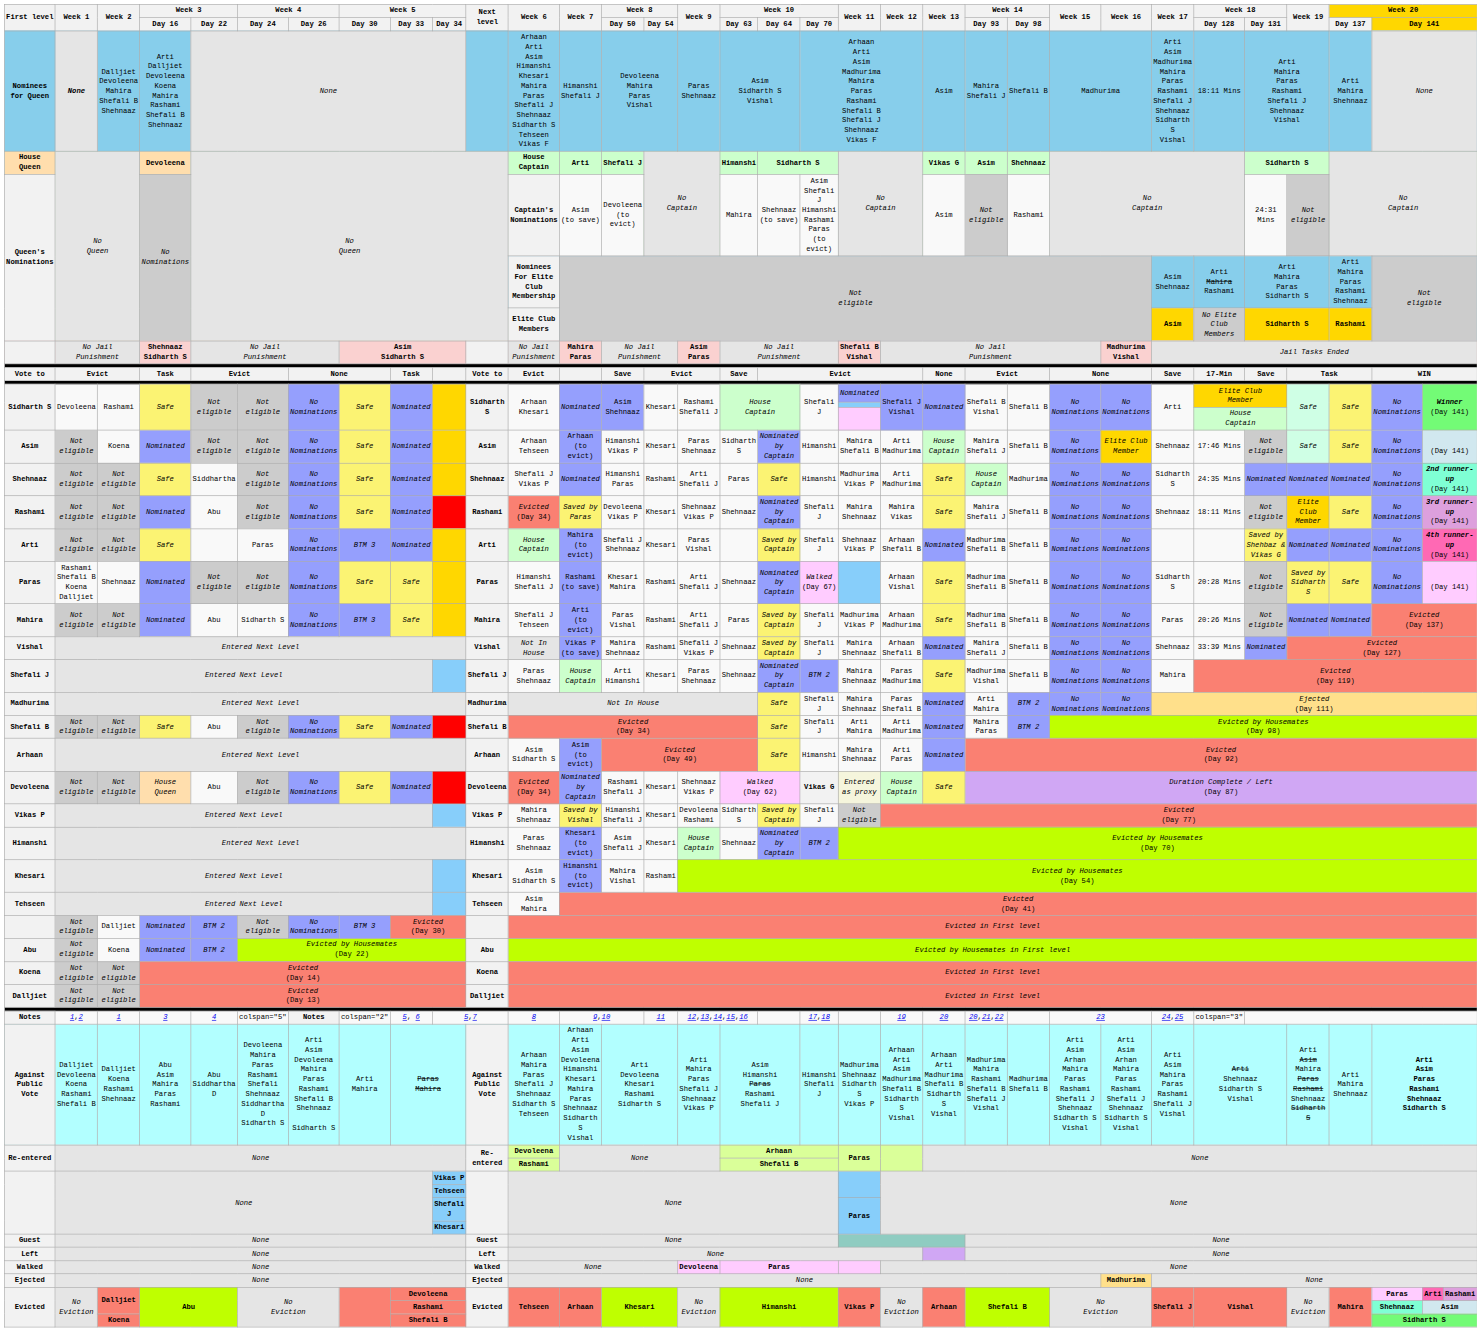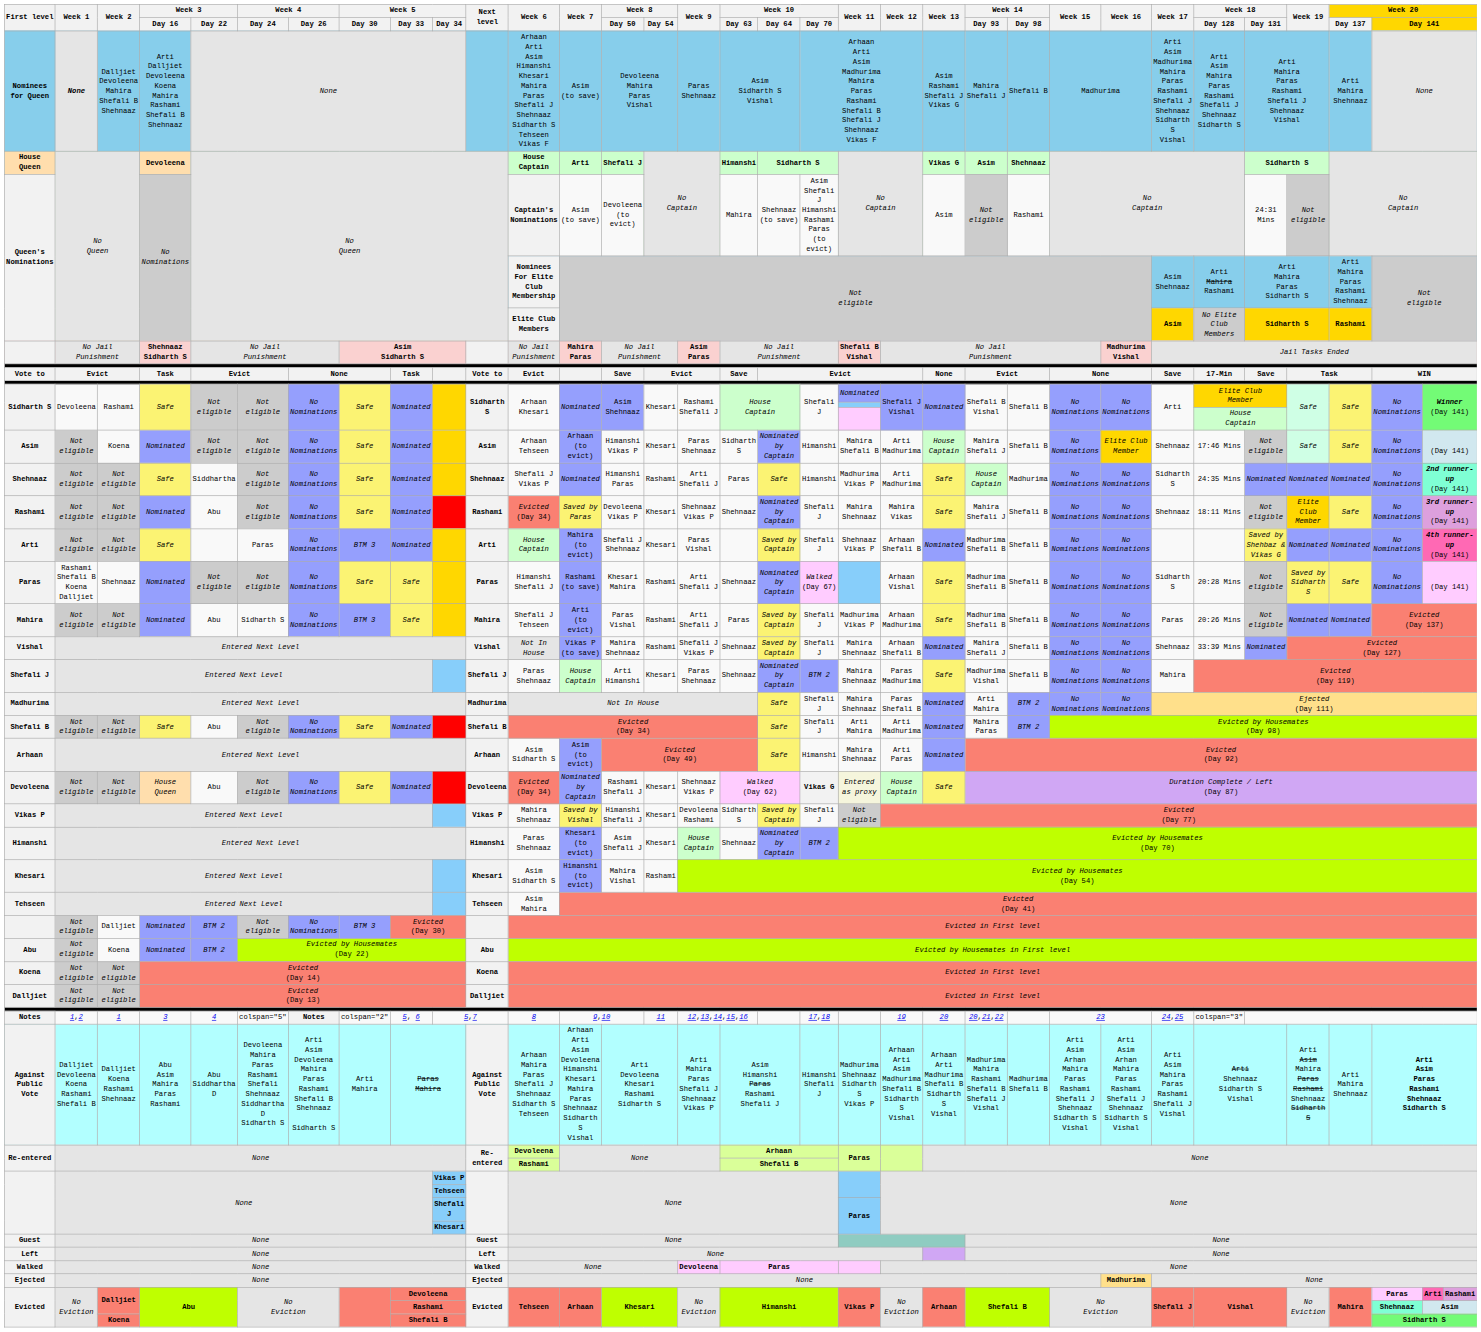(580, 91) Himanshi Shefali J -> (580, 91) Asim (to save)
(944, 91) Asim -> (944, 91) Asim Rashami Shefali J Vikas G
(1219, 91) 18:11 Mins -> (1219, 91) Arti Asim Mahira Paras Rashami Shefali J Shehnaaz Sidharth S
